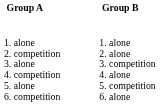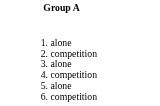- column: (120, 8)
